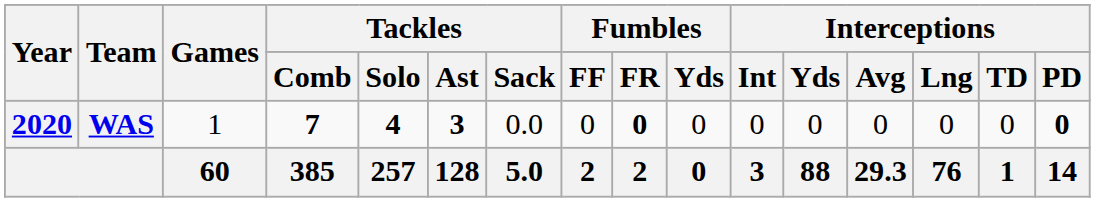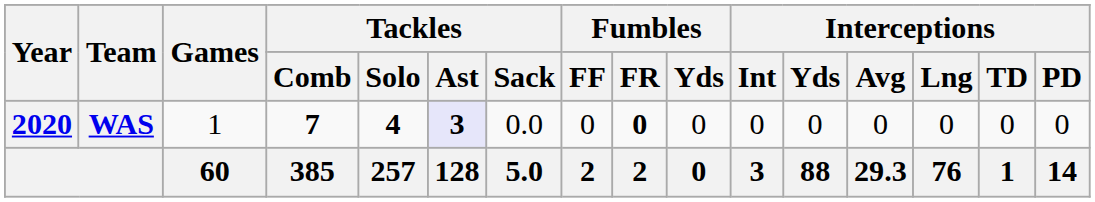(457, 123) no background -> (457, 123) lavender background
(1062, 123) bold -> (1062, 123) normal
